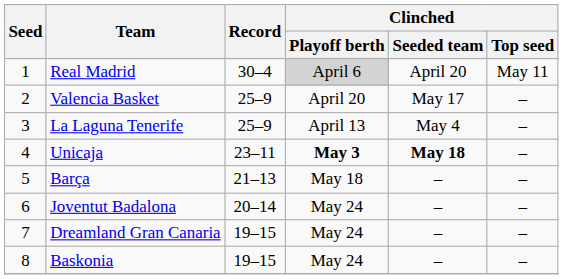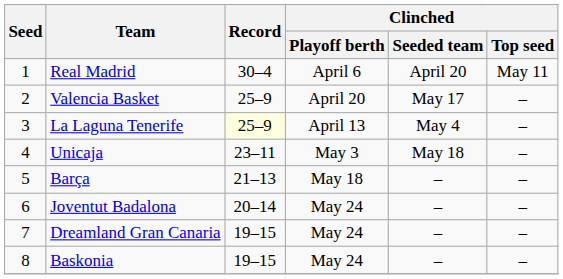(337, 71) lightgrey background -> (337, 71) no background
(255, 125) no background -> (255, 125) lightyellow background
(337, 152) bold -> (337, 152) normal
(438, 152) bold -> (438, 152) normal
